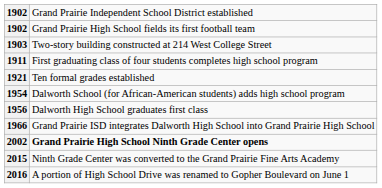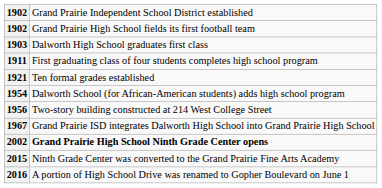(152, 45) Two-story building constructed at 214 West College Street -> (120, 45) Dalworth High School graduates first class
(120, 110) Dalworth High School graduates first class -> (152, 110) Two-story building constructed at 214 West College Street
(17, 126) 1966 -> (17, 126) 1967
